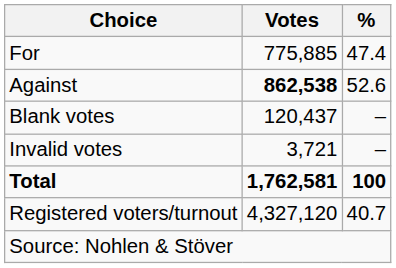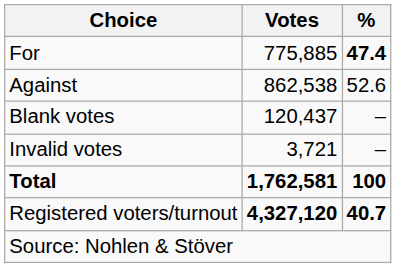(366, 52) normal -> (366, 52) bold
(301, 85) bold -> (301, 85) normal
(292, 213) normal -> (292, 213) bold
(366, 213) normal -> (366, 213) bold
